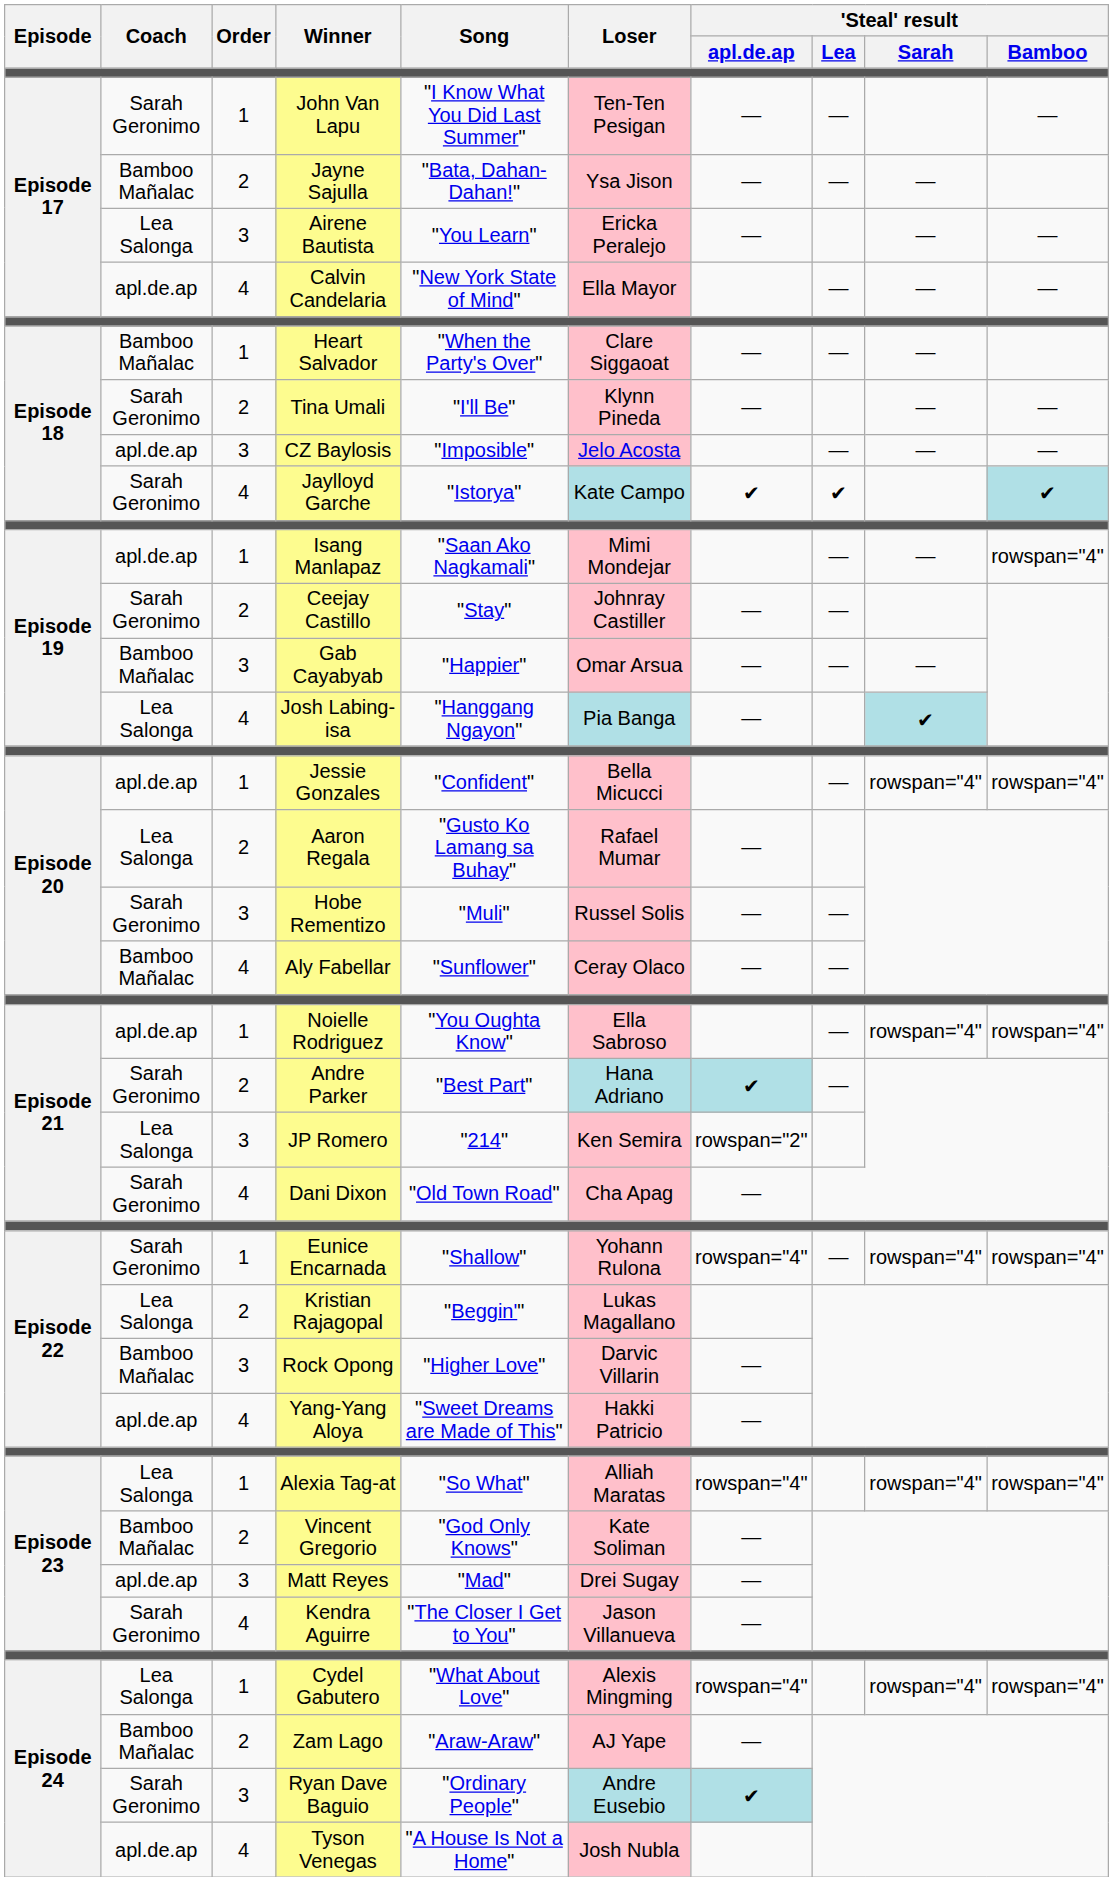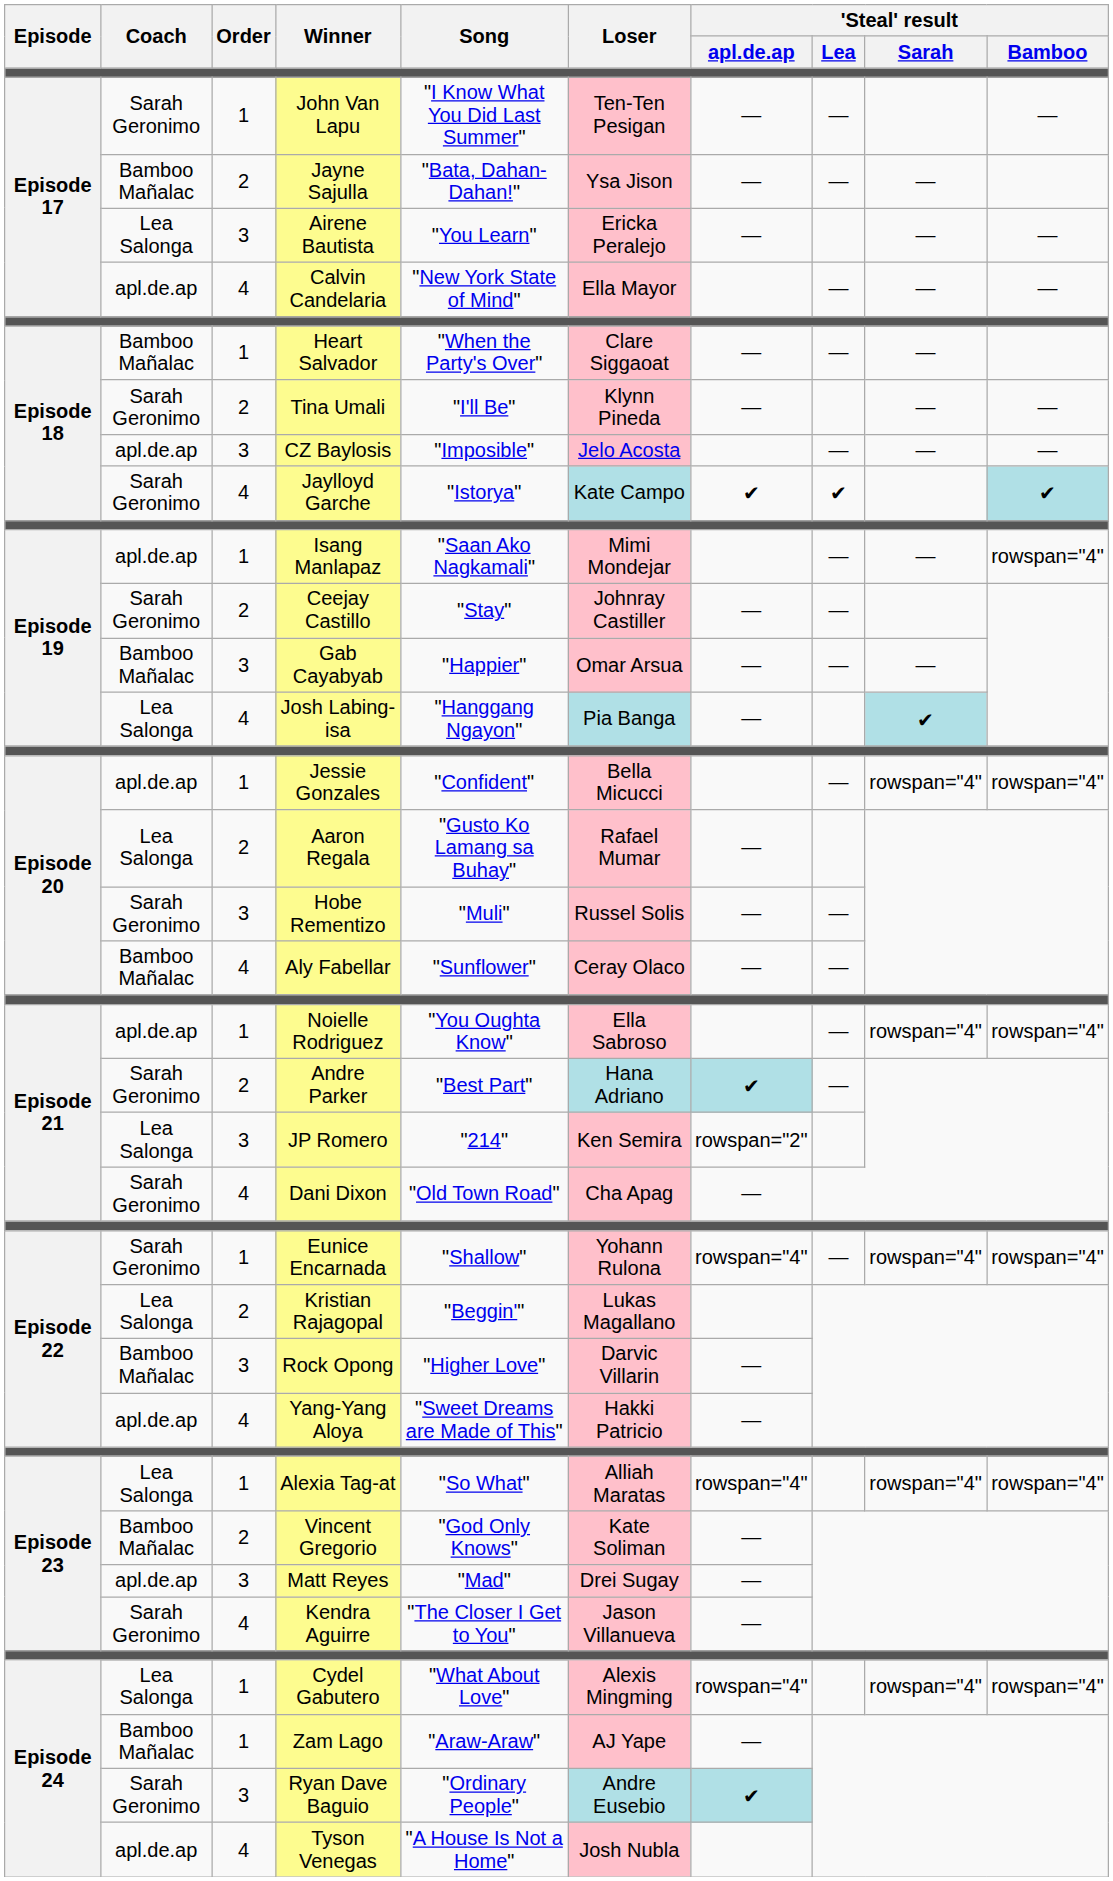(244, 1741) 2 -> (244, 1741) 1
